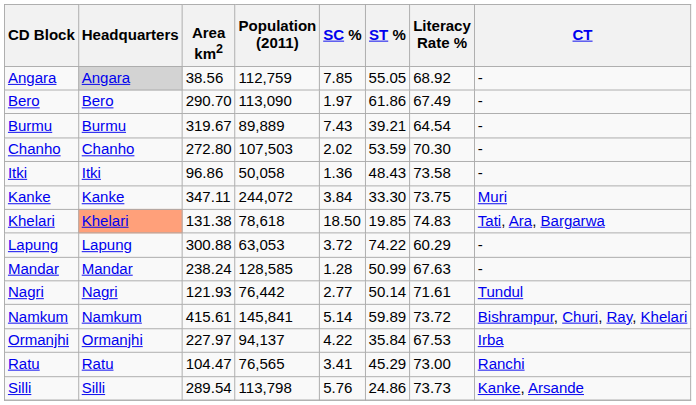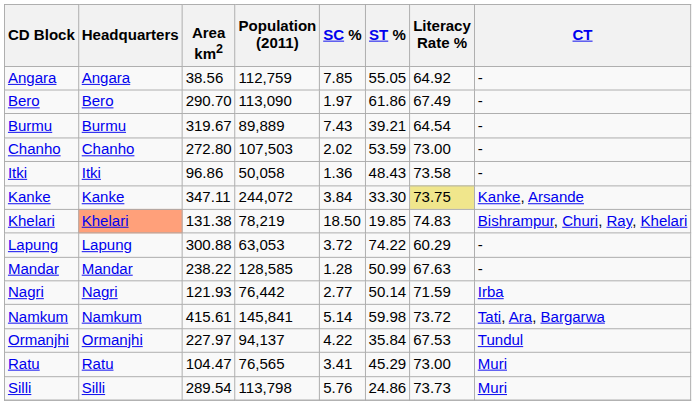(106, 78) lightgrey background -> (106, 78) no background
(432, 78) 68.92 -> (432, 78) 64.92
(432, 149) 70.30 -> (432, 149) 73.00
(432, 197) no background -> (432, 197) khaki background
(492, 197) Muri -> (531, 197) Kanke, Arsande
(262, 221) 78,618 -> (262, 221) 78,219
(541, 221) Tati, Ara, Bargarwa -> (583, 221) Bishrampur, Churi, Ray, Khelari
(209, 269) 238.24 -> (209, 269) 238.22
(432, 292) 71.61 -> (432, 292) 71.59
(500, 292) Tundul -> (491, 292) Irba
(387, 316) 59.89 -> (387, 316) 59.98
(583, 316) Bishrampur, Churi, Ray, Khelari -> (541, 316) Tati, Ara, Bargarwa
(491, 340) Irba -> (500, 340) Tundul
(501, 364) Ranchi -> (492, 364) Muri
(531, 388) Kanke, Arsande -> (492, 388) Muri
